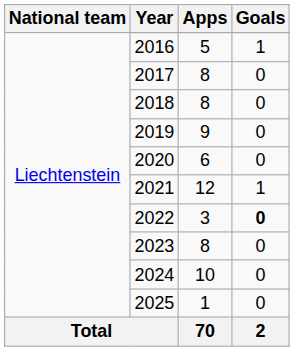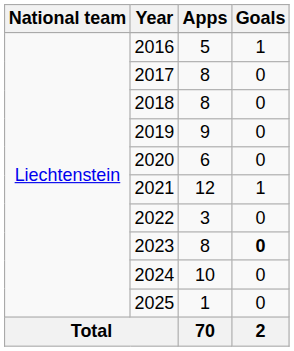(261, 217) bold -> (261, 217) normal
(261, 246) normal -> (261, 246) bold
